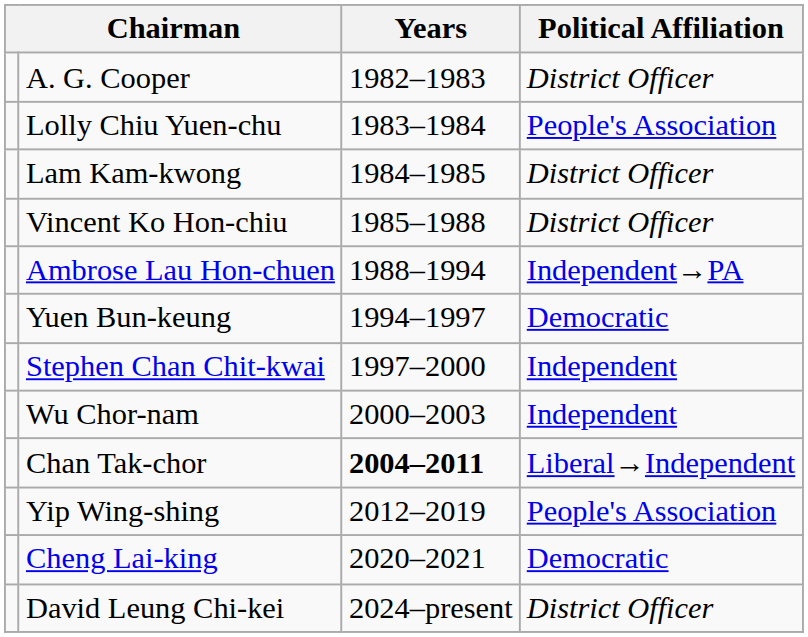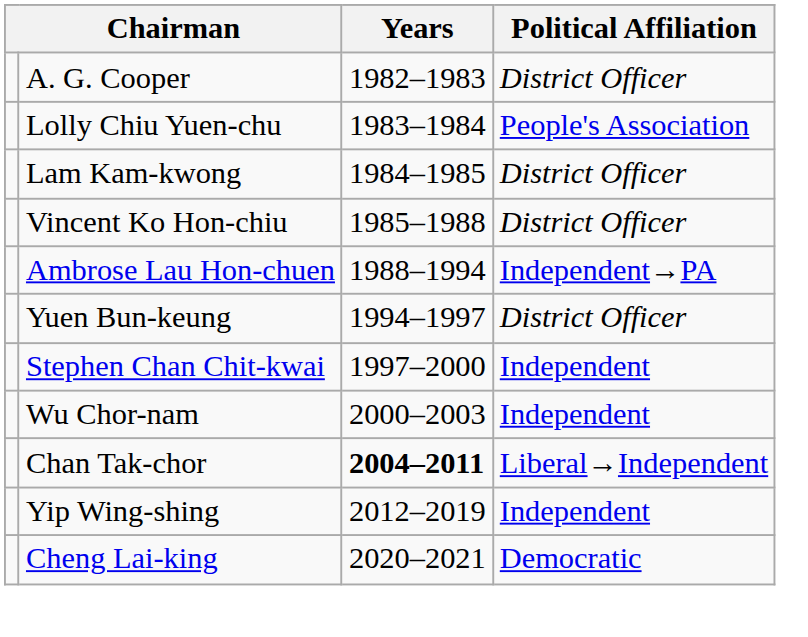(598, 317) Democratic -> (593, 317) District Officer
(652, 510) People's Association -> (575, 510) Independent
- row: (155, 607)
